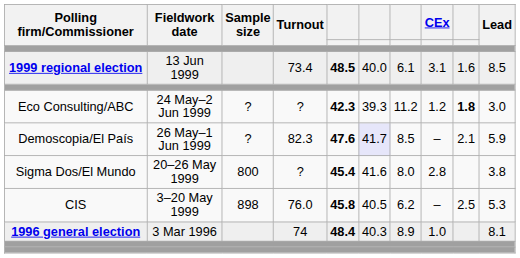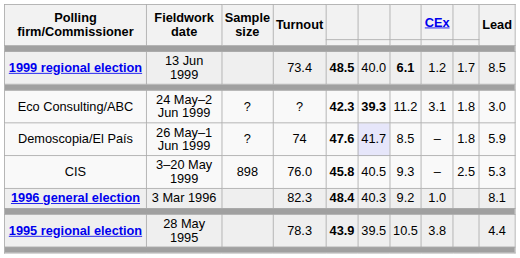(406, 68) normal -> (405, 68) bold
(437, 68) 3.1 -> (437, 68) 1.2
(466, 68) 1.6 -> (466, 68) 1.7
(374, 106) normal -> (374, 106) bold
(437, 106) 1.2 -> (437, 106) 3.1
(466, 106) bold -> (466, 106) normal
(300, 139) 82.3 -> (300, 139) 74
(466, 139) 2.1 -> (466, 139) 1.8
- row: (76, 172)
(406, 205) 6.2 -> (405, 172) 9.3
(300, 231) 74 -> (300, 198) 82.3
(406, 231) 8.9 -> (405, 198) 9.2
+ row: (75, 230)
